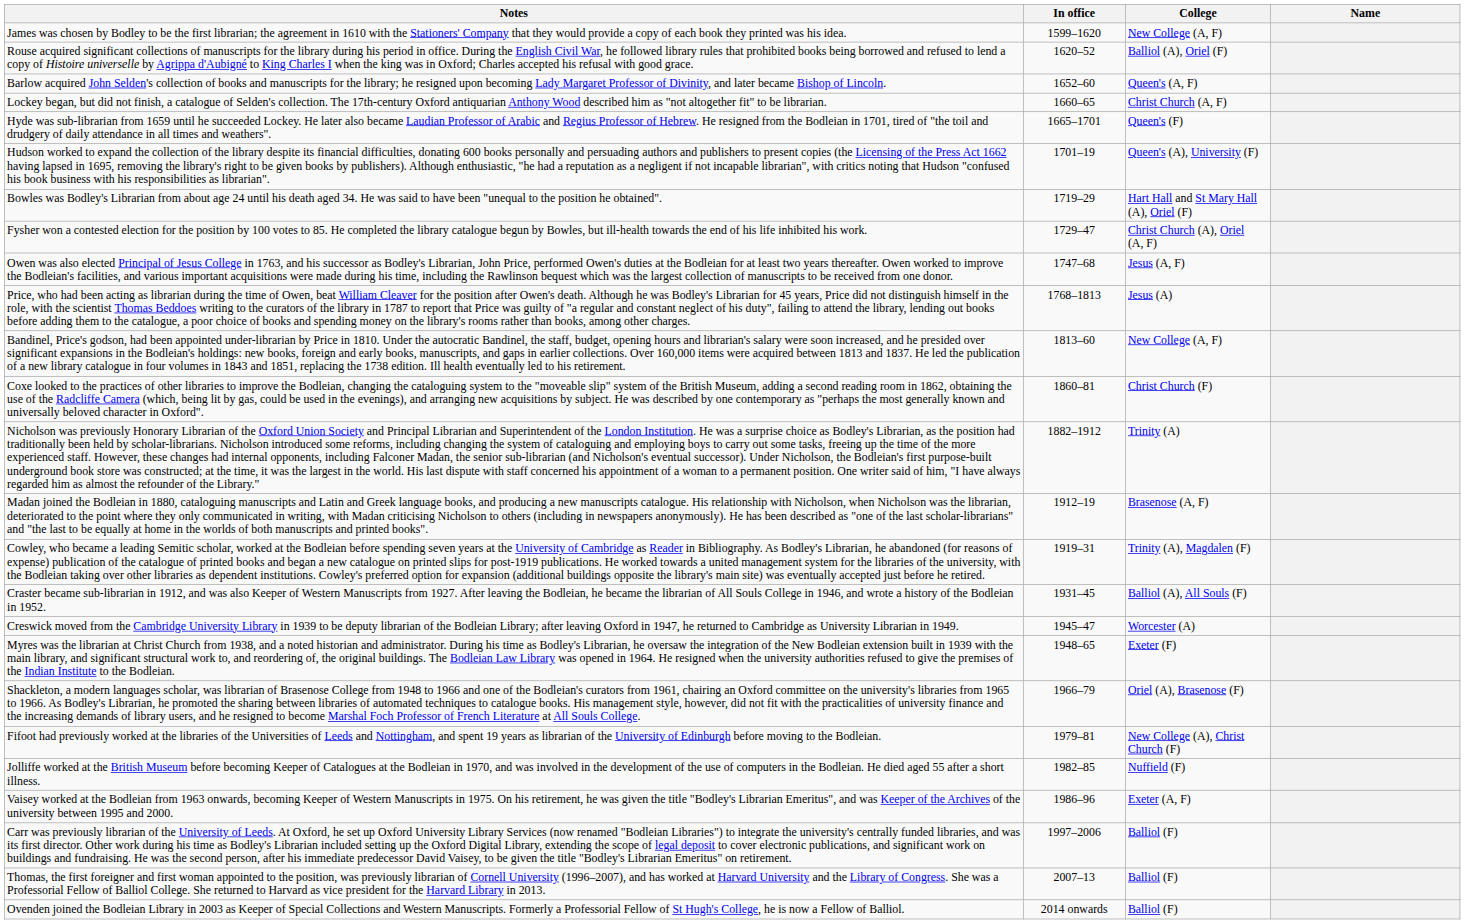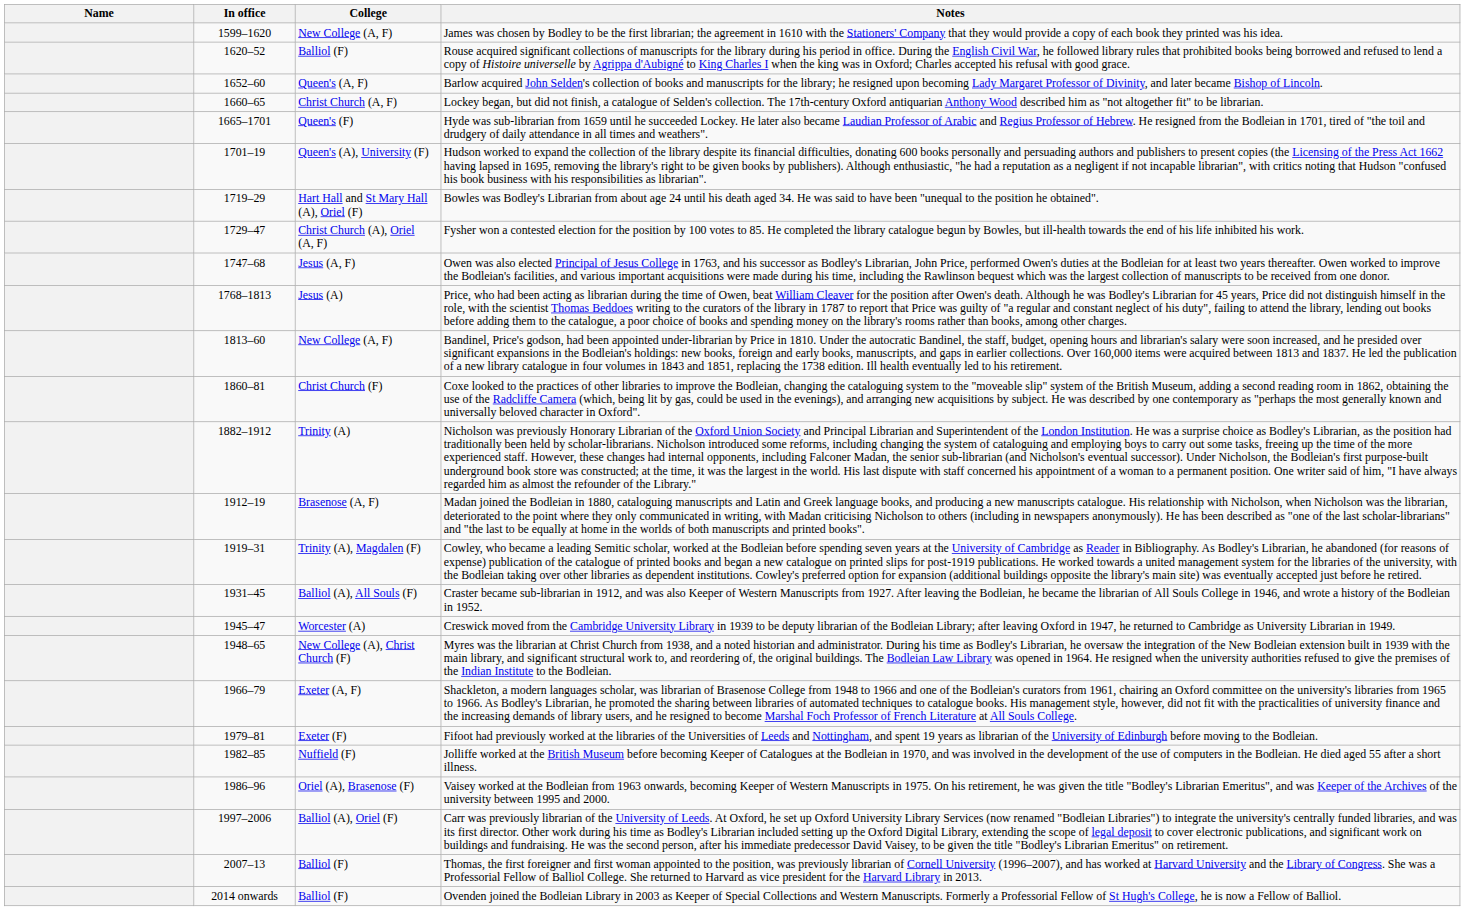columns swapped: (1365, 13) <-> (514, 13)
(1178, 51) Balliol (A), Oriel (F) -> (323, 51) Balliol (F)
(1152, 644) Exeter (F) -> (356, 651) New College (A), Christ Church (F)
(1186, 690) Oriel (A), Brasenose (F) -> (330, 690) Exeter (A, F)
(1186, 742) New College (A), Christ Church (F) -> (322, 735) Exeter (F)
(1159, 799) Exeter (A, F) -> (356, 786) Oriel (A), Brasenose (F)
(1153, 832) Balliol (F) -> (348, 818) Balliol (A), Oriel (F)
